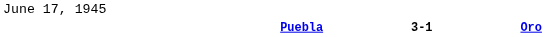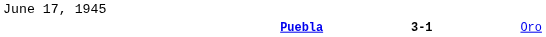(531, 28) bold -> (531, 28) normal
